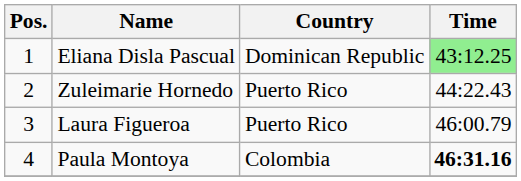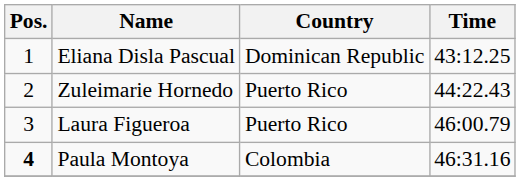(474, 55) lightgreen background -> (472, 55) no background
(29, 158) normal -> (29, 158) bold
(473, 158) bold -> (472, 158) normal
